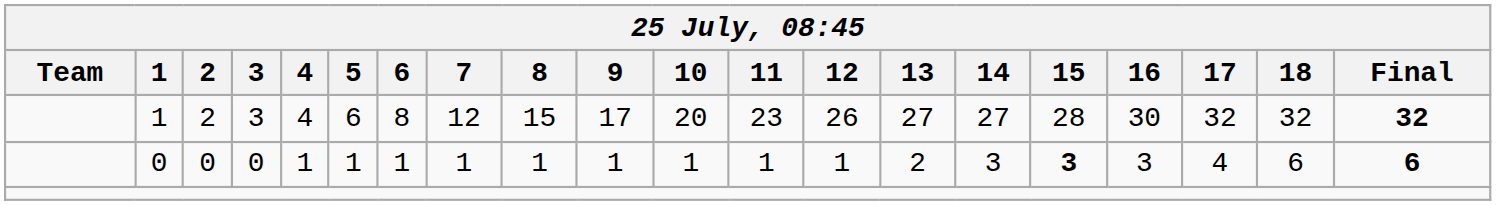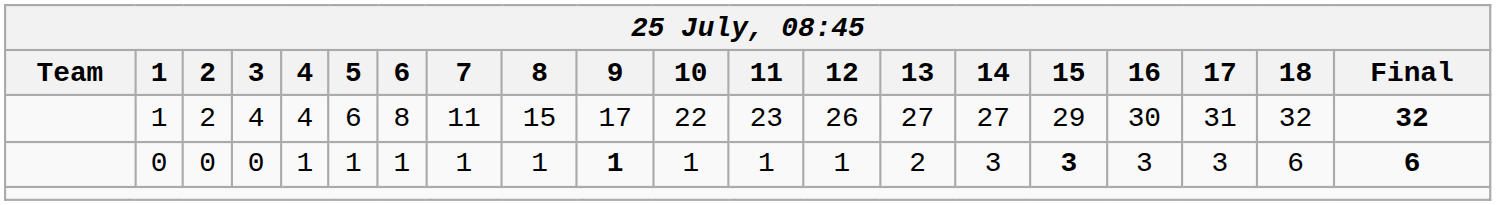(256, 118) 3 -> (256, 118) 4
(464, 118) 12 -> (464, 118) 11
(691, 118) 20 -> (691, 118) 22
(1069, 118) 28 -> (1069, 118) 29
(1220, 118) 32 -> (1220, 118) 31
(615, 164) normal -> (615, 164) bold
(1220, 164) 4 -> (1220, 164) 3
